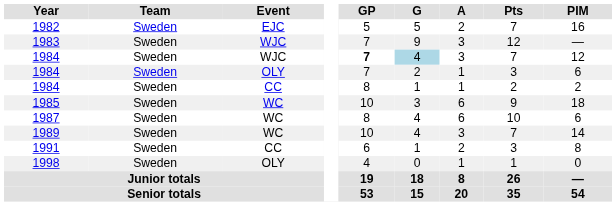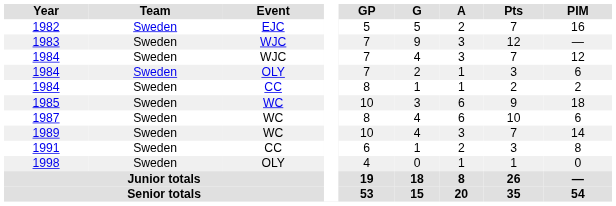(367, 57) bold -> (367, 57) normal
(417, 57) lightblue background -> (417, 57) no background
